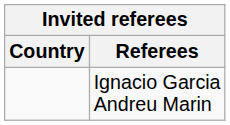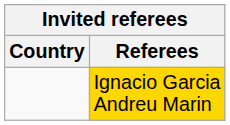(157, 93) no background -> (157, 93) gold background
